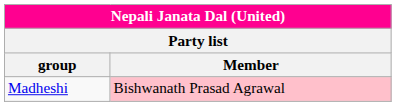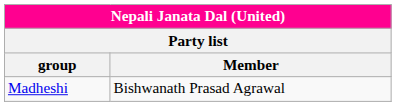(199, 88) pink background -> (199, 88) no background
